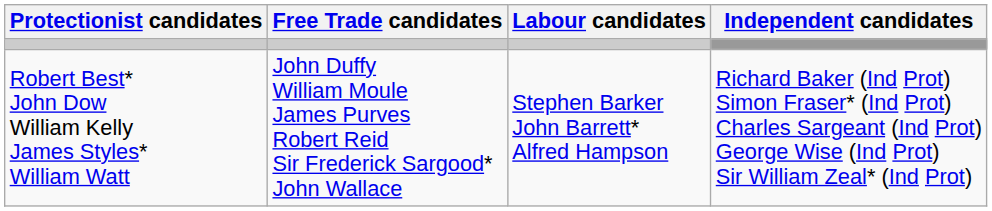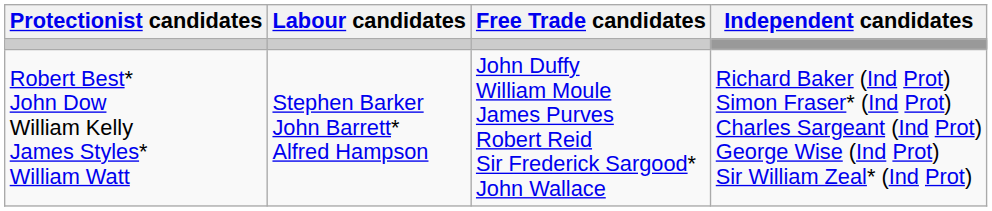columns swapped: (387, 21) <-> (609, 21)
